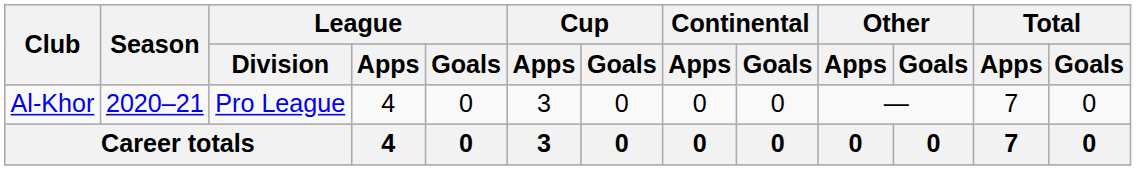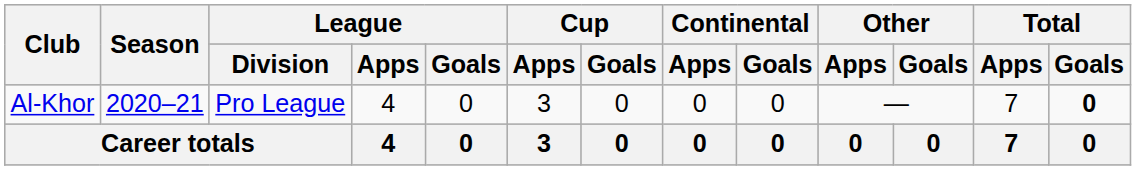(1089, 104) normal -> (1089, 104) bold
